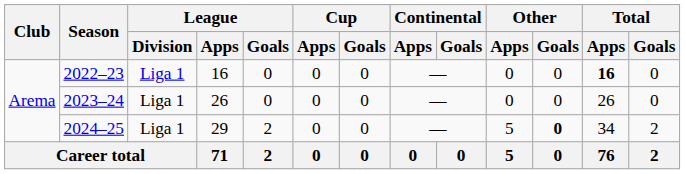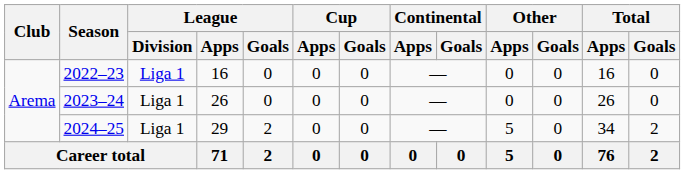(606, 73) bold -> (606, 73) normal
(558, 127) bold -> (558, 127) normal
